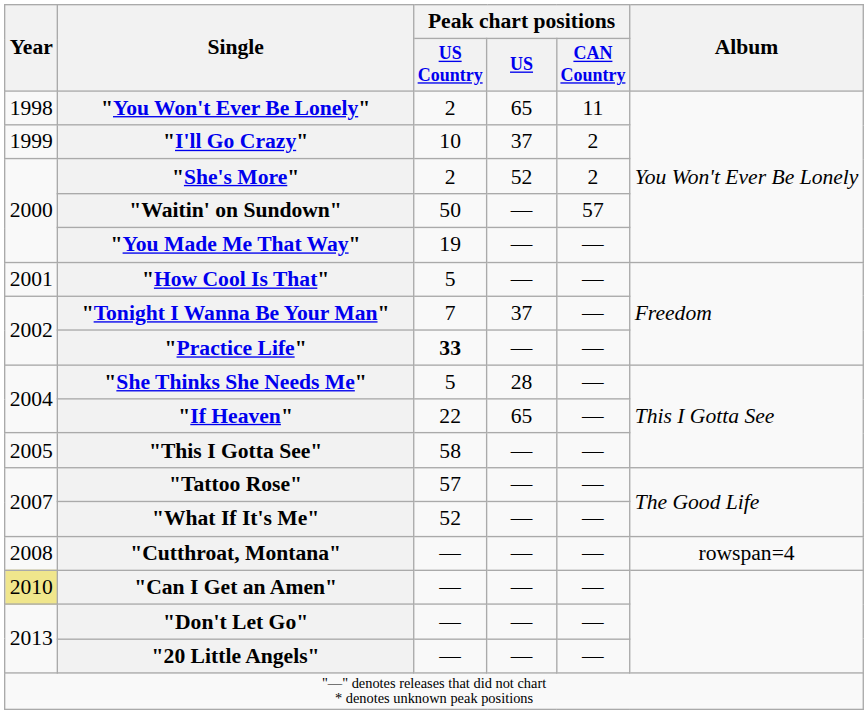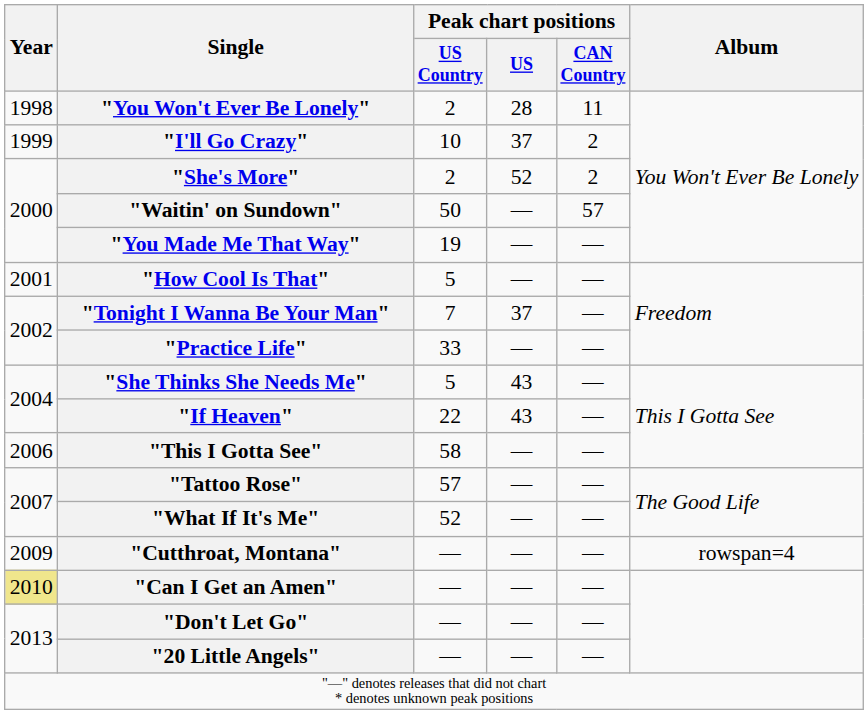(522, 107) 65 -> (522, 107) 28
(450, 347) bold -> (450, 347) normal
(522, 381) 28 -> (522, 381) 43
(522, 415) 65 -> (522, 415) 43
(31, 450) 2005 -> (31, 450) 2006
(31, 552) 2008 -> (31, 552) 2009
